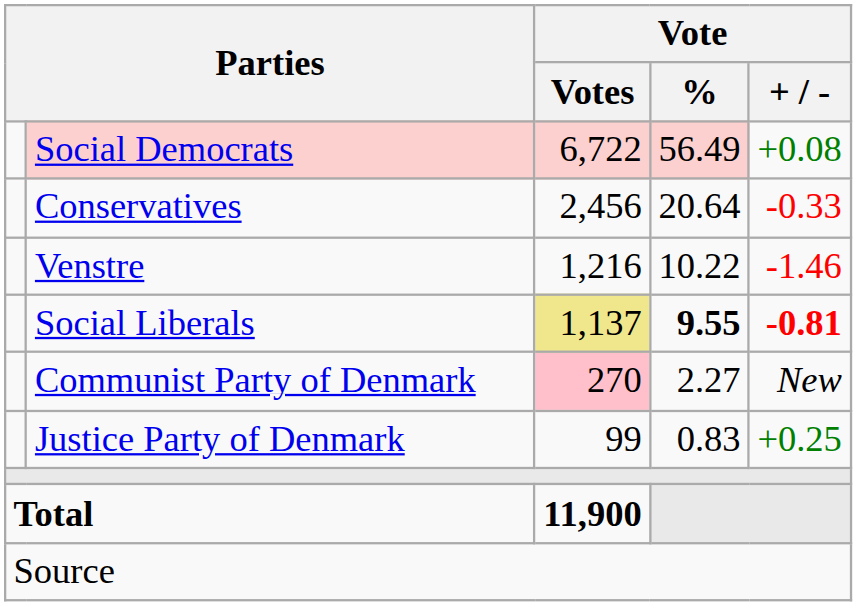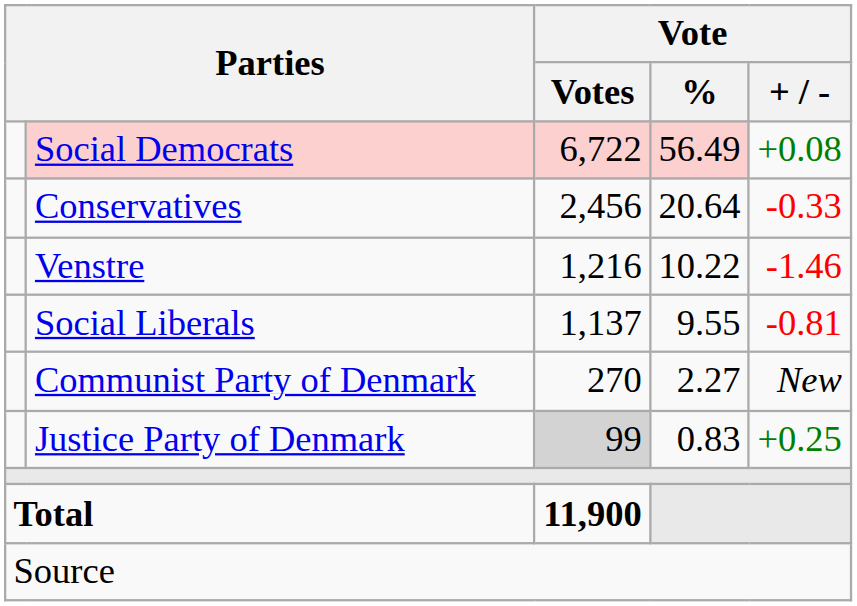(601, 322) khaki background -> (601, 322) no background
(709, 322) bold -> (709, 322) normal
(804, 322) bold -> (804, 322) normal
(614, 380) pink background -> (614, 380) no background
(623, 438) no background -> (623, 438) lightgrey background
